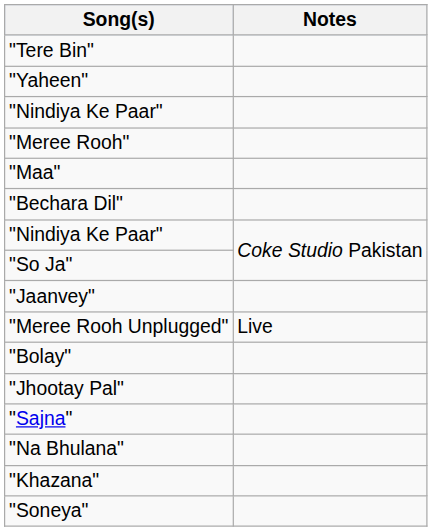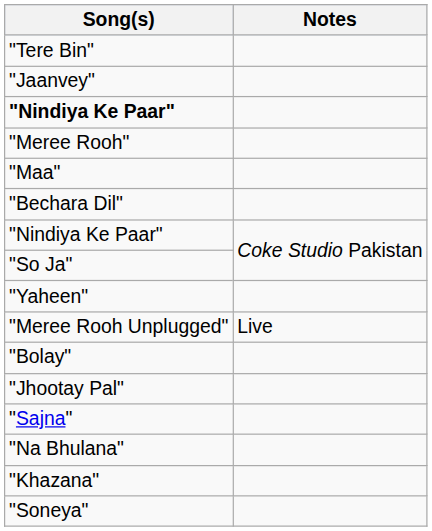(49, 81) "Yaheen" -> (52, 81) "Jaanvey"
(86, 111) normal -> (92, 111) bold
(52, 296) "Jaanvey" -> (49, 296) "Yaheen"
